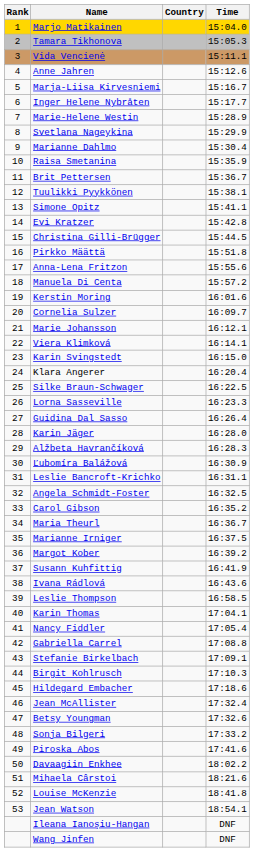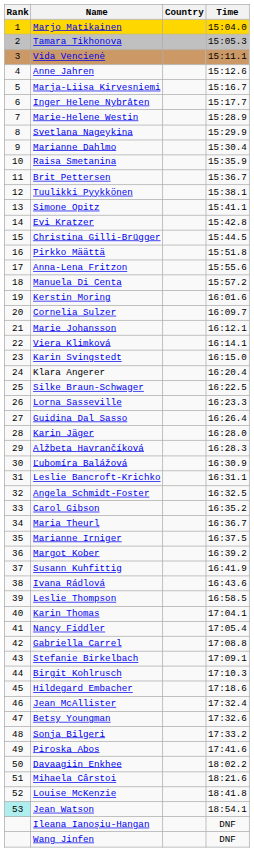(18, 809) no background -> (18, 809) paleturquoise background
